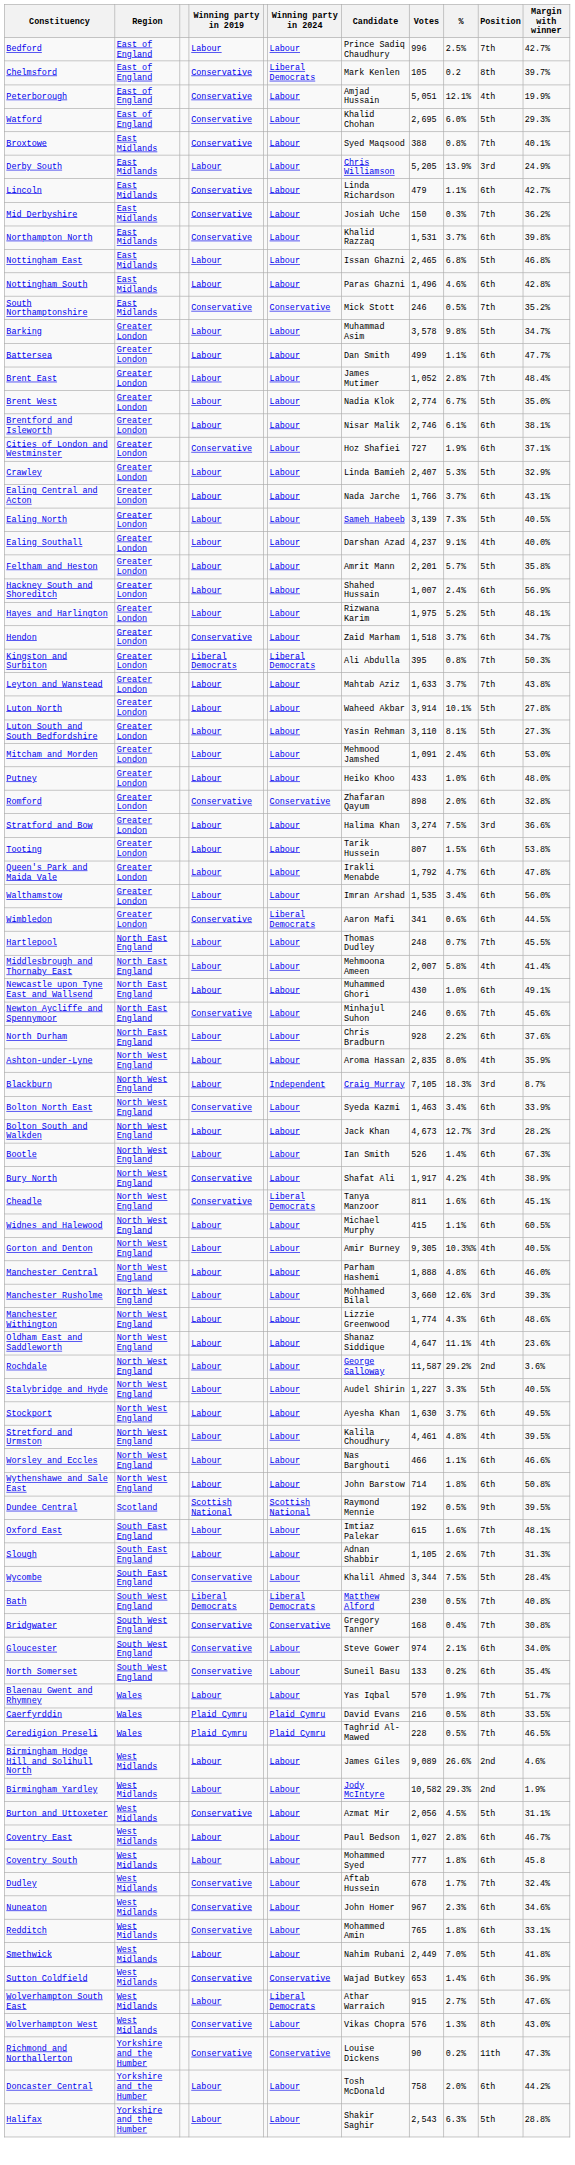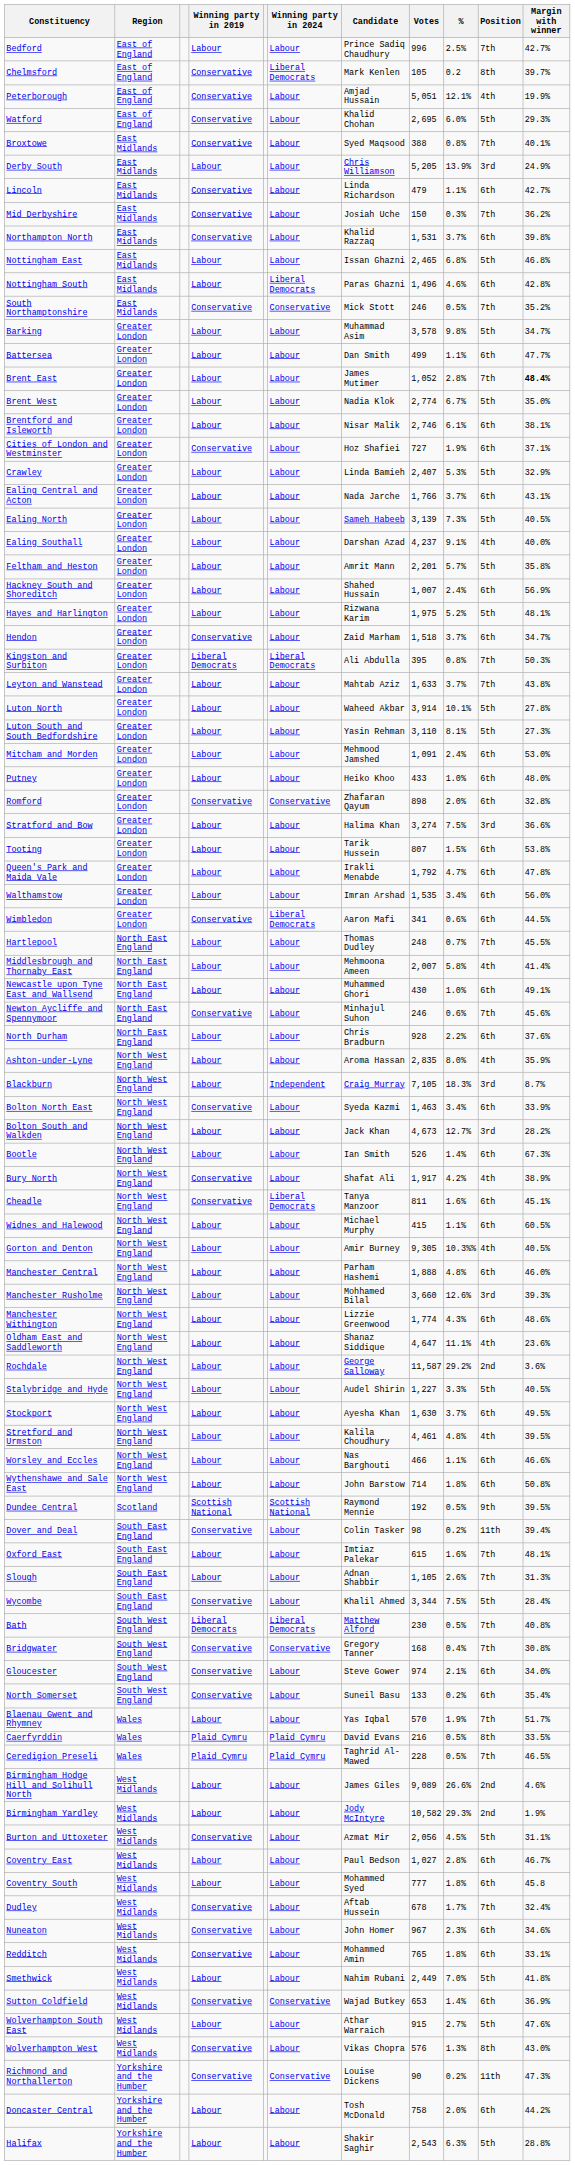(285, 285) Labour -> (292, 285) Liberal Democrats
(537, 379) normal -> (537, 379) bold
+ row: (42, 1531)
(292, 2002) Liberal Democrats -> (285, 2025) Labour
